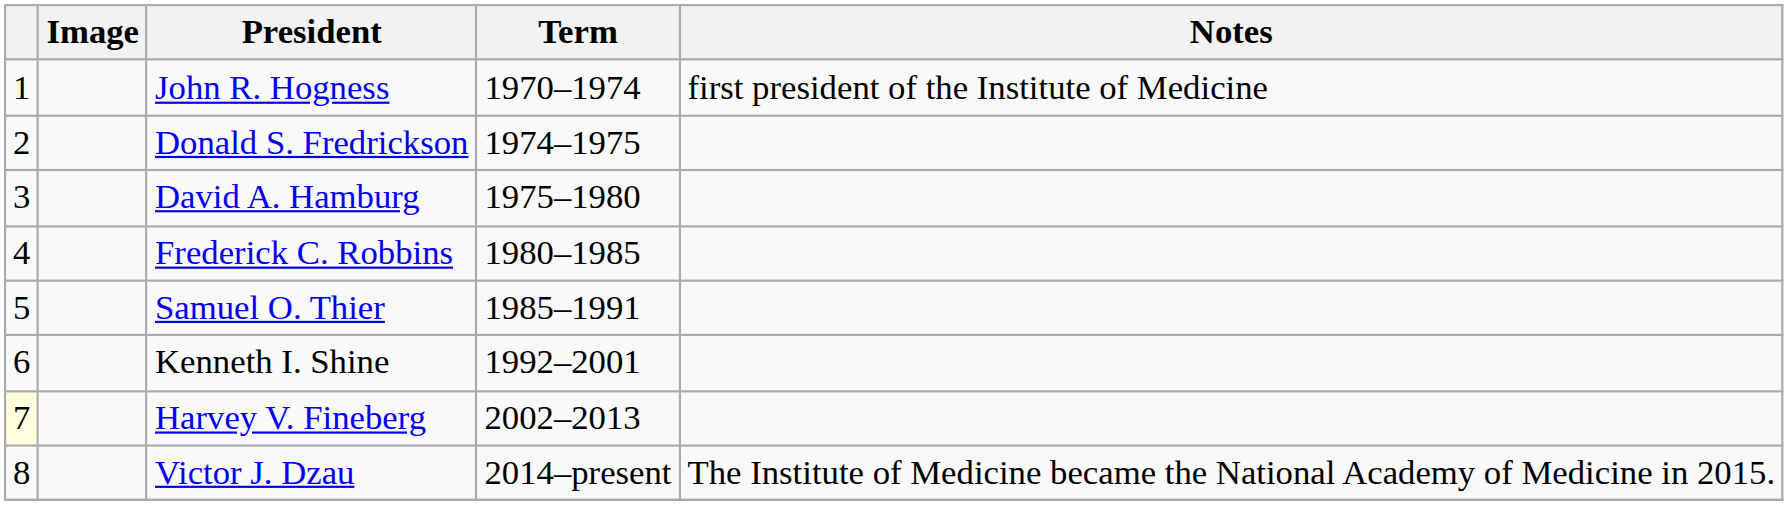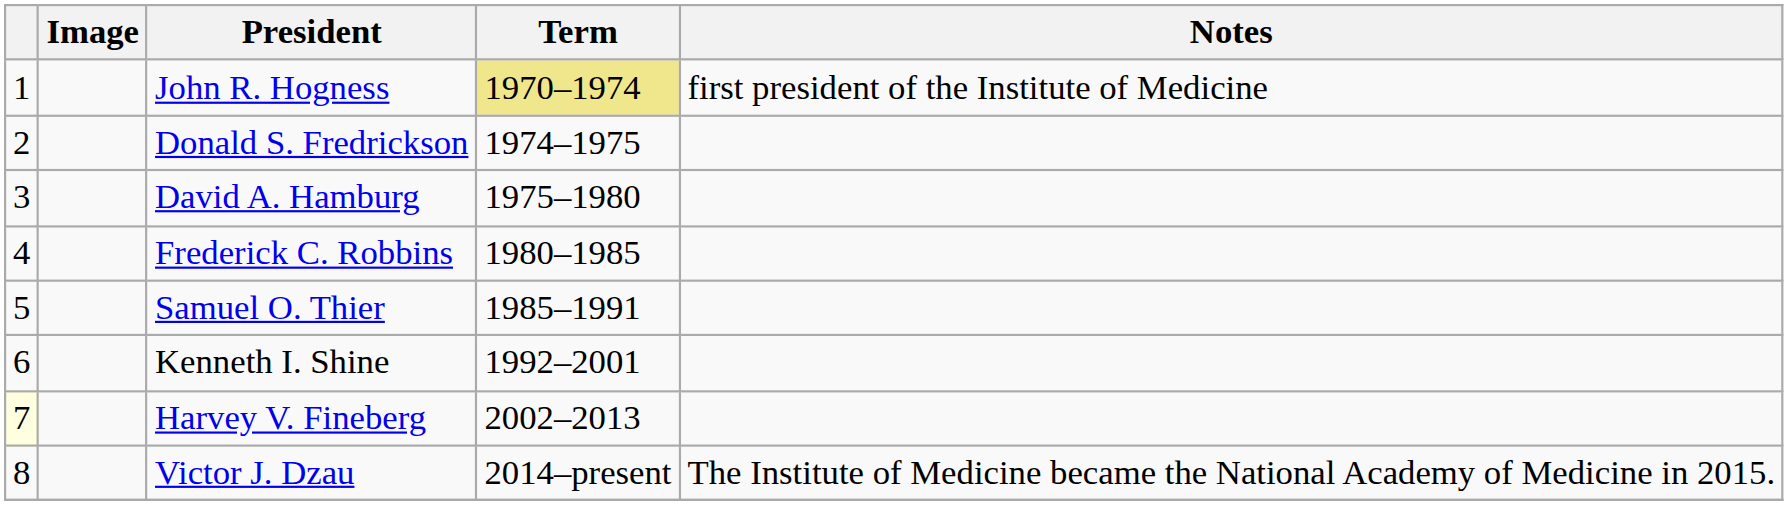(563, 87) no background -> (563, 87) khaki background
